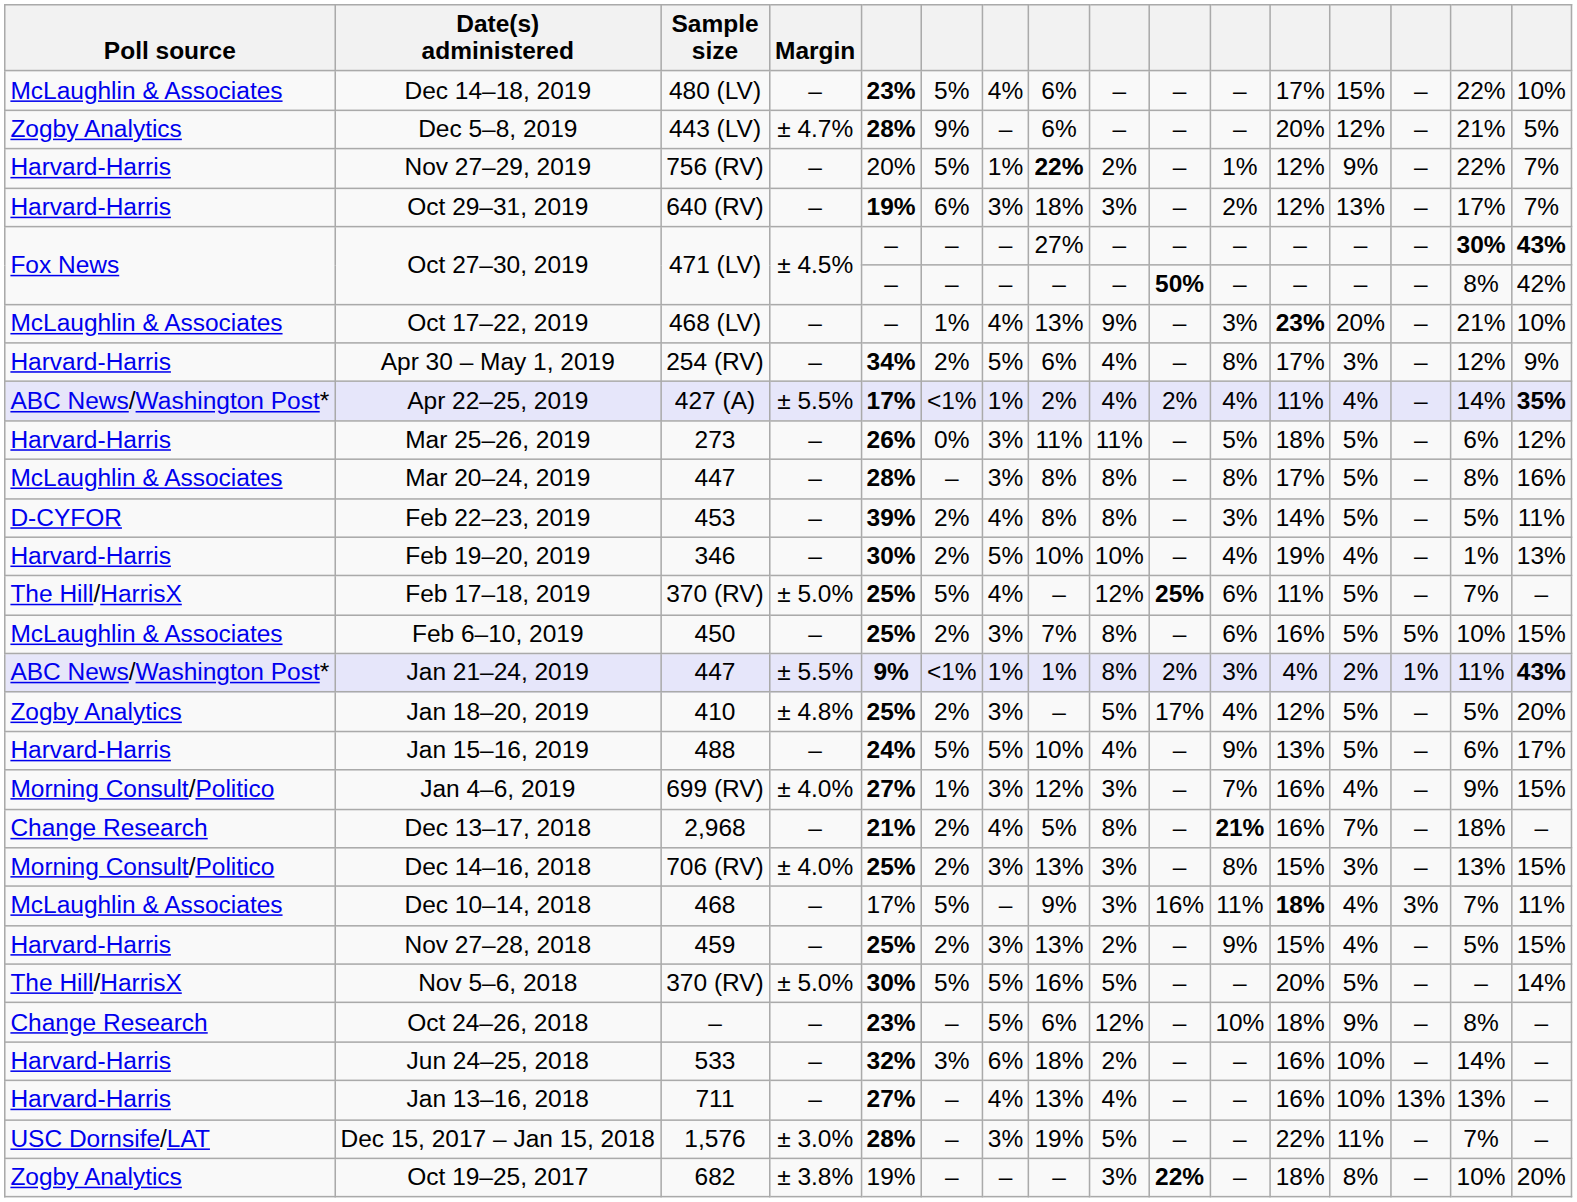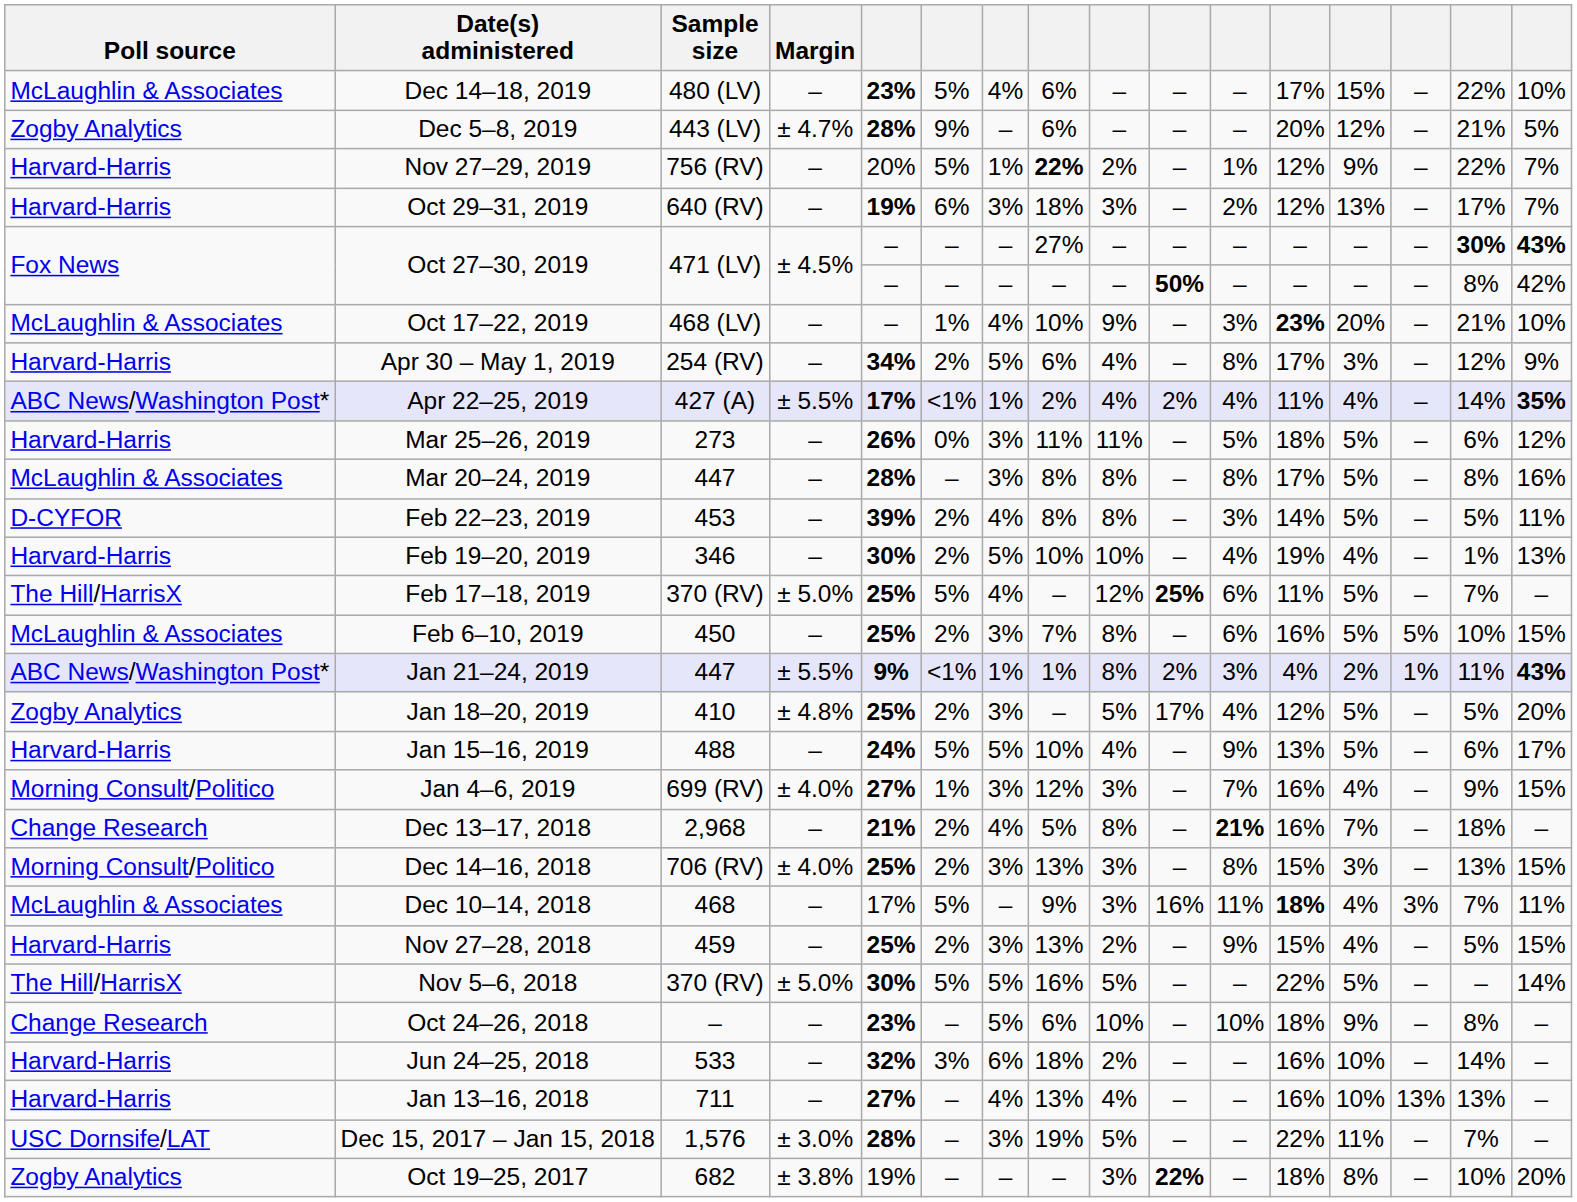(1059, 323) 13% -> (1059, 323) 10%
(1300, 983) 20% -> (1300, 983) 22%
(1119, 1022) 12% -> (1119, 1022) 10%
